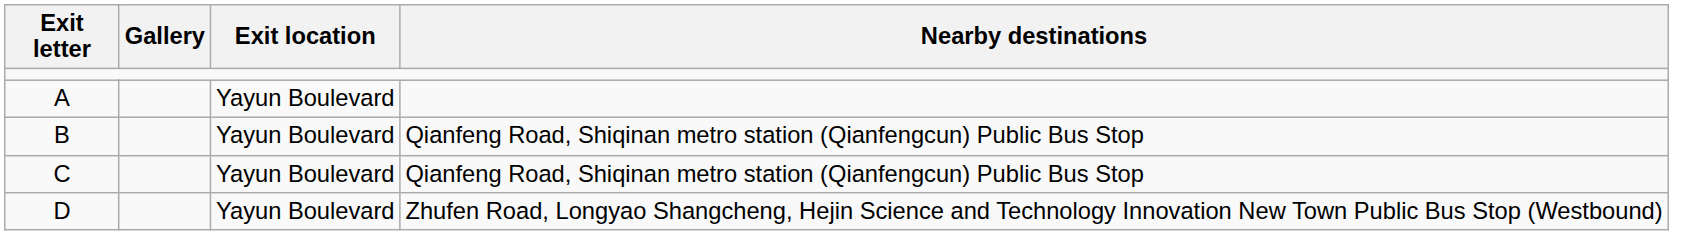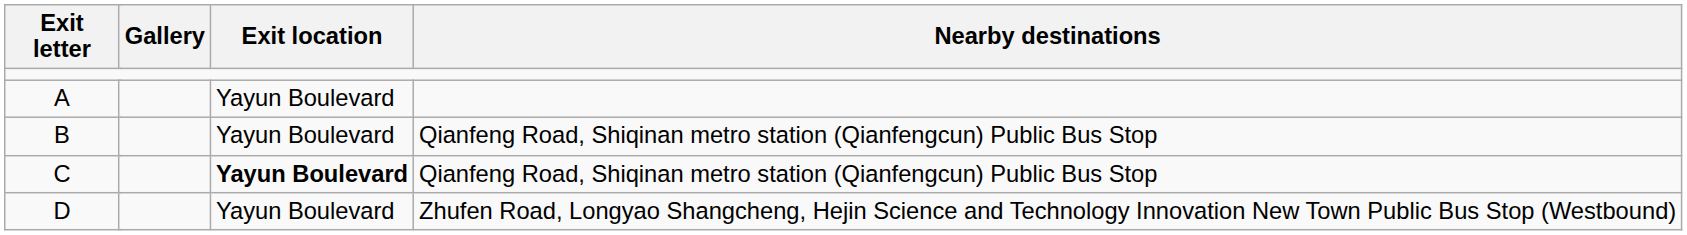(305, 173) normal -> (312, 173) bold
